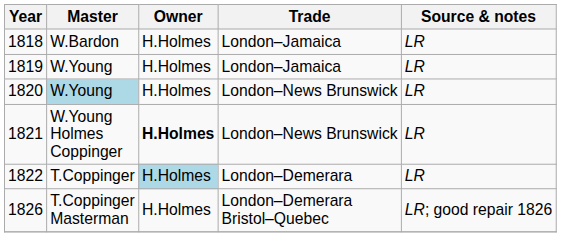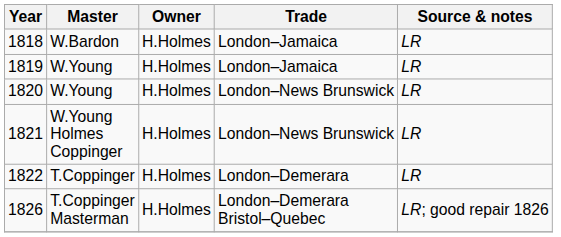(81, 91) lightblue background -> (81, 91) no background
(178, 134) bold -> (176, 134) normal
(176, 176) lightblue background -> (176, 176) no background
